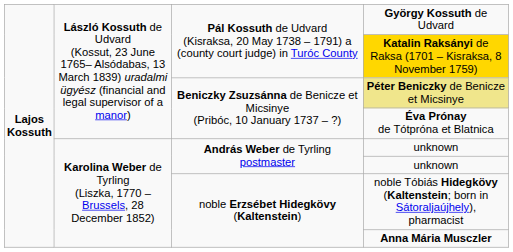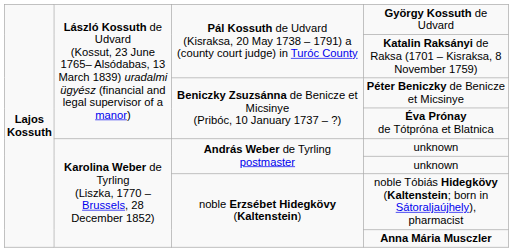(436, 56) gold background -> (436, 56) no background
(436, 93) khaki background -> (436, 93) no background
